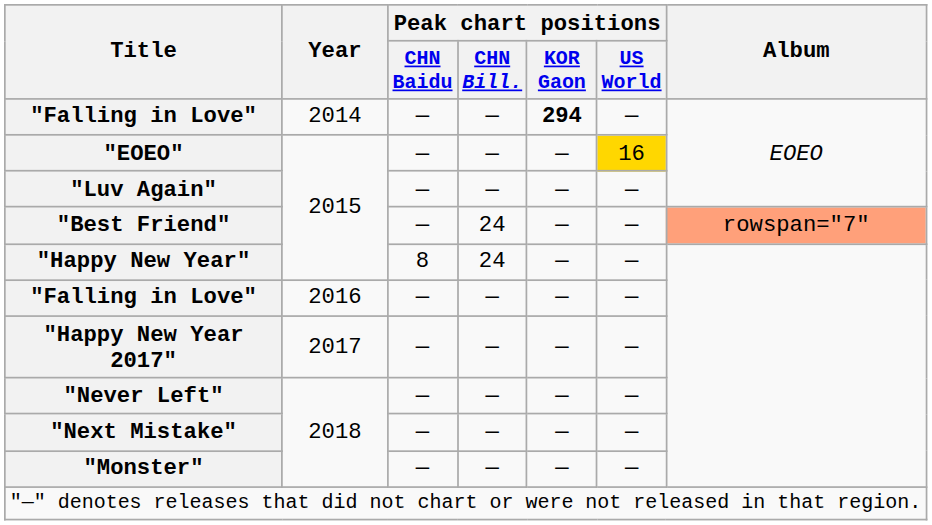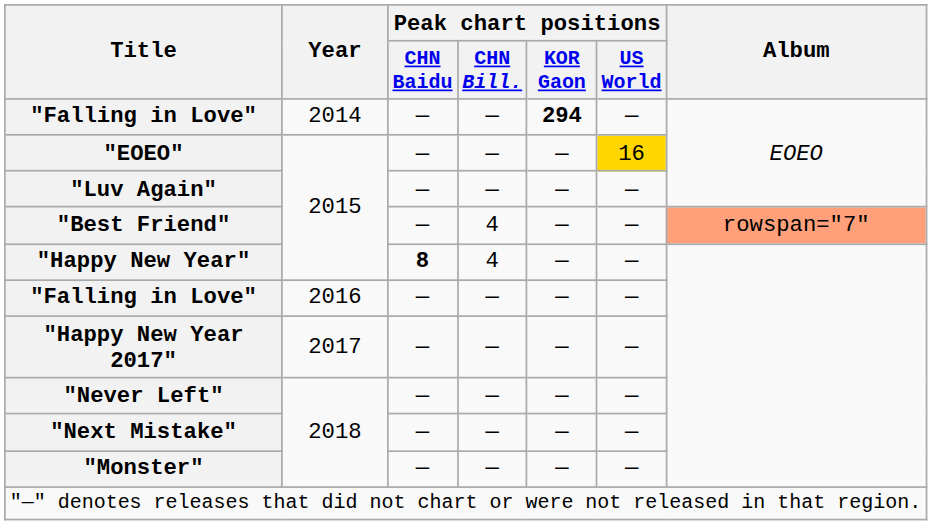(492, 225) 24 -> (492, 225) 4
(423, 262) normal -> (423, 262) bold
(492, 262) 24 -> (492, 262) 4
